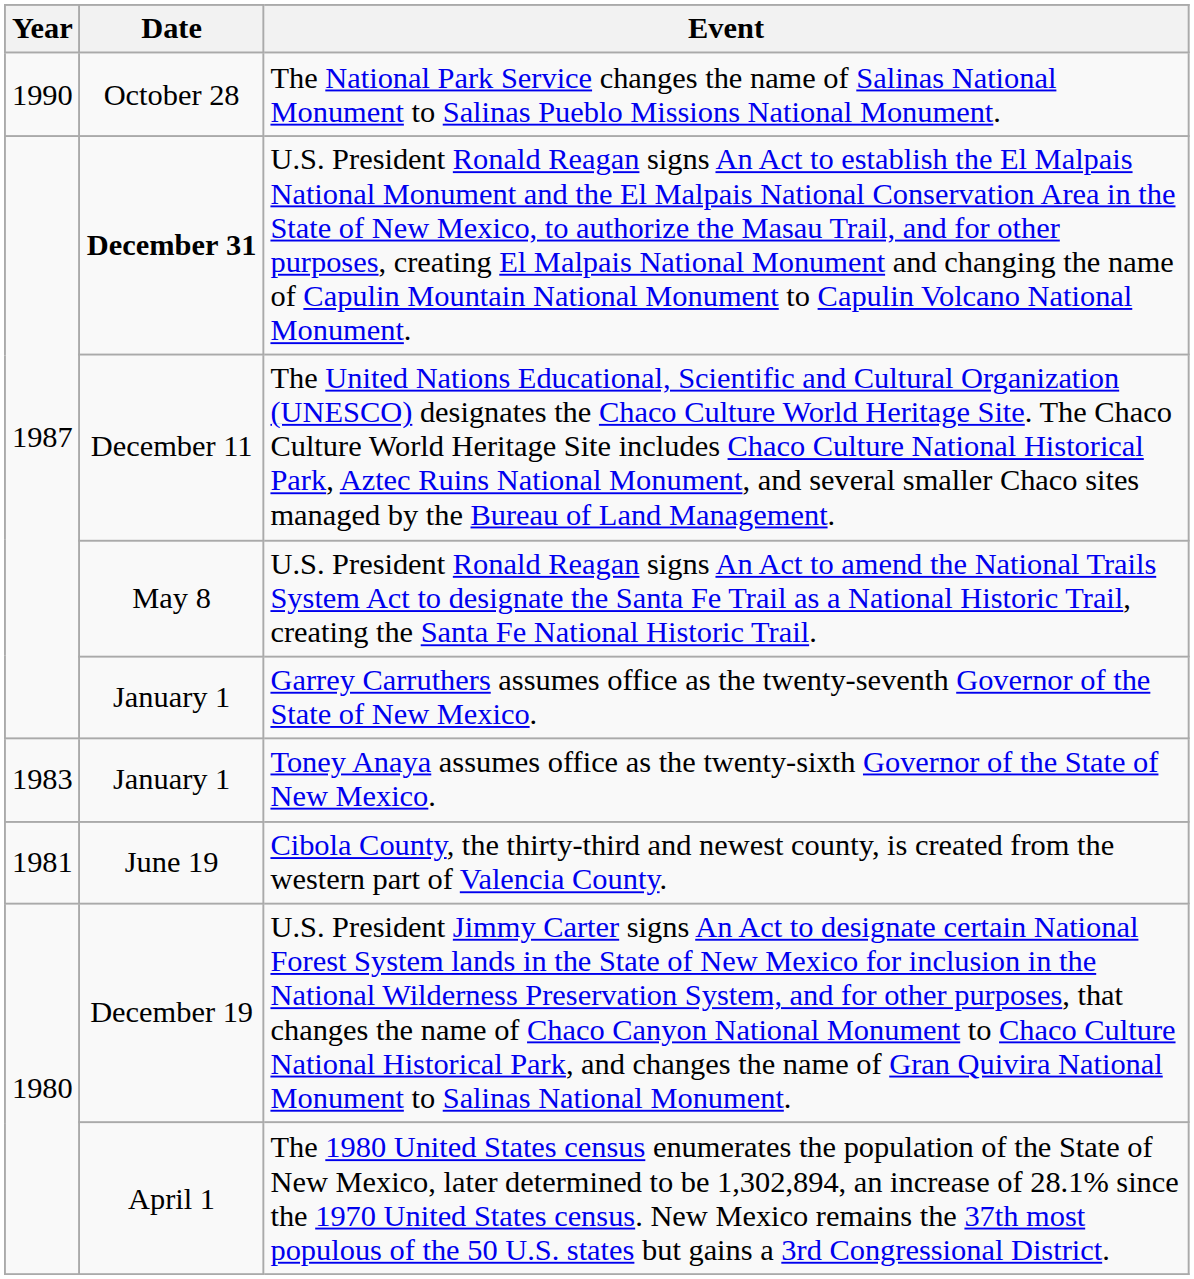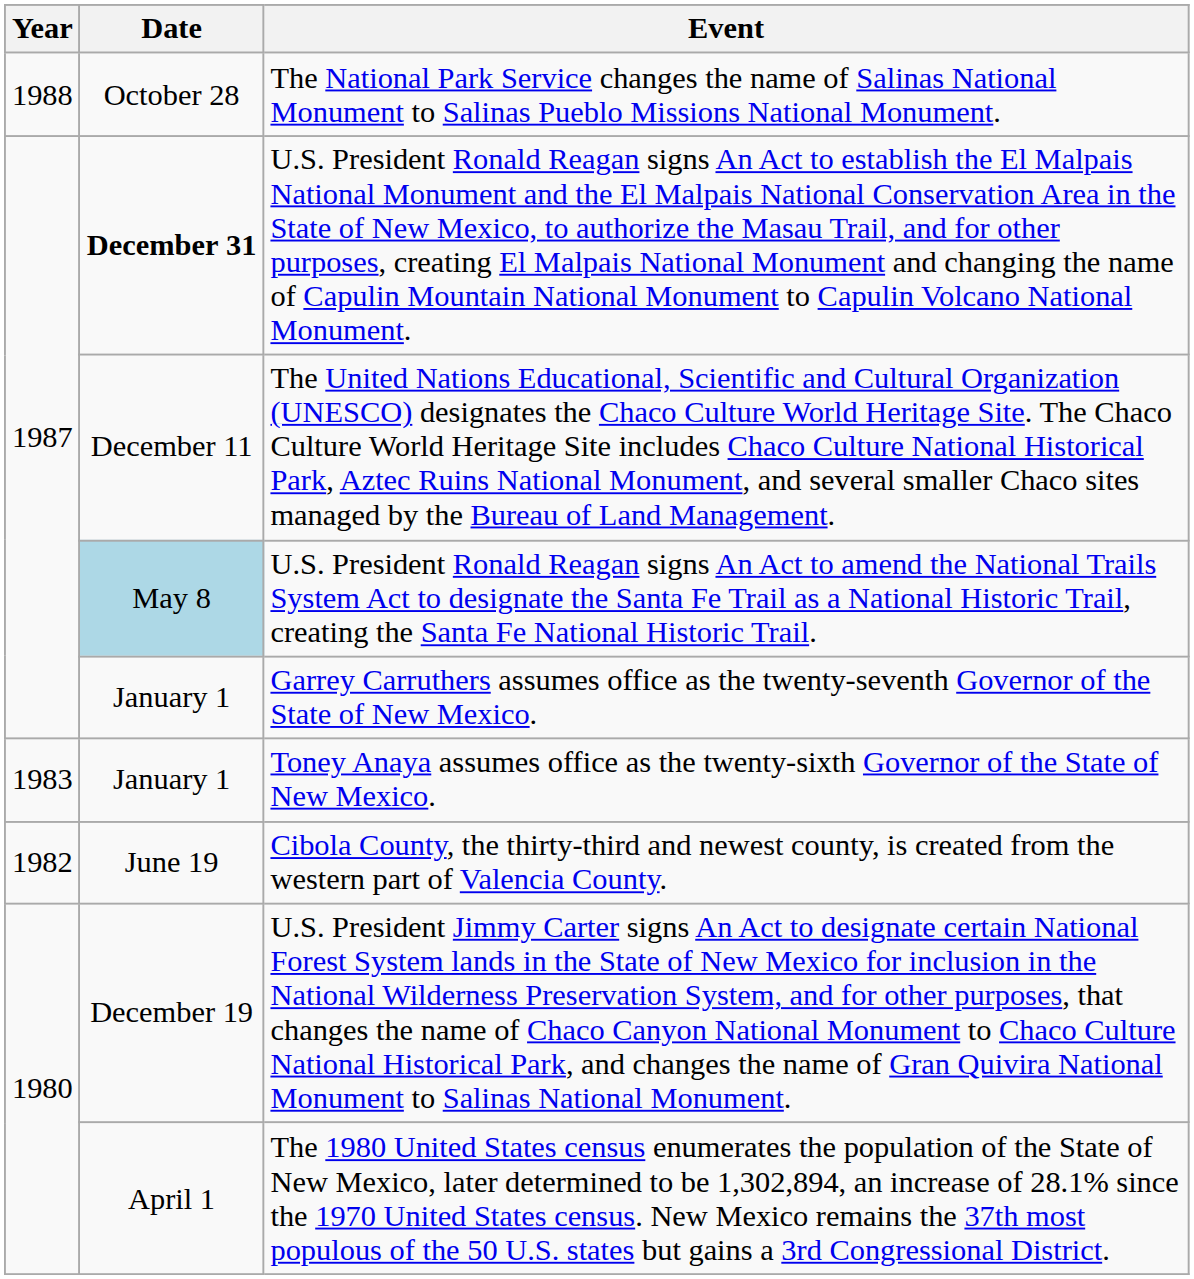(42, 93) 1990 -> (42, 93) 1988
(172, 597) no background -> (172, 597) lightblue background
(42, 861) 1981 -> (42, 861) 1982
